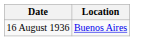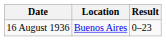+ column: (145, 12)
